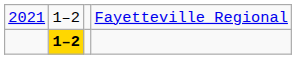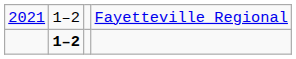(66, 42) gold background -> (66, 42) no background
